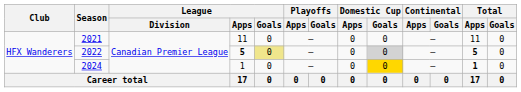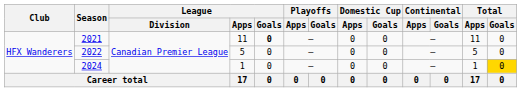(269, 39) normal -> (269, 39) bold
(242, 53) bold -> (242, 53) normal
(269, 53) khaki background -> (269, 53) no background
(385, 53) lightgrey background -> (385, 53) no background
(475, 53) bold -> (475, 53) normal
(385, 66) gold background -> (385, 66) no background
(475, 66) bold -> (475, 66) normal
(502, 66) no background -> (502, 66) gold background
